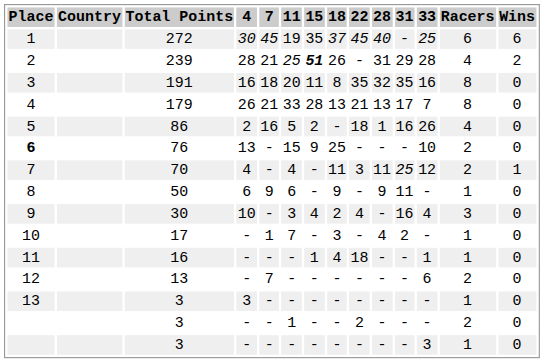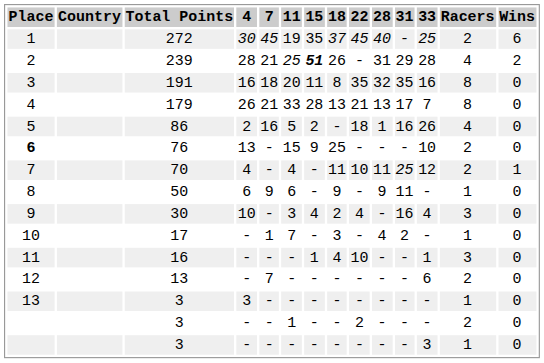(468, 39) 6 -> (468, 39) 2
(359, 170) 3 -> (359, 170) 10
(359, 258) 18 -> (359, 258) 10
(468, 258) 1 -> (468, 258) 3
